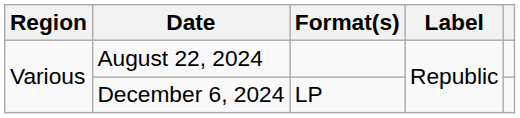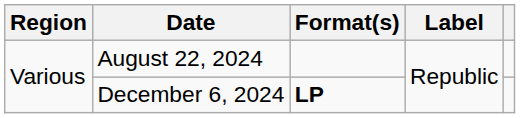(309, 94) normal -> (309, 94) bold
